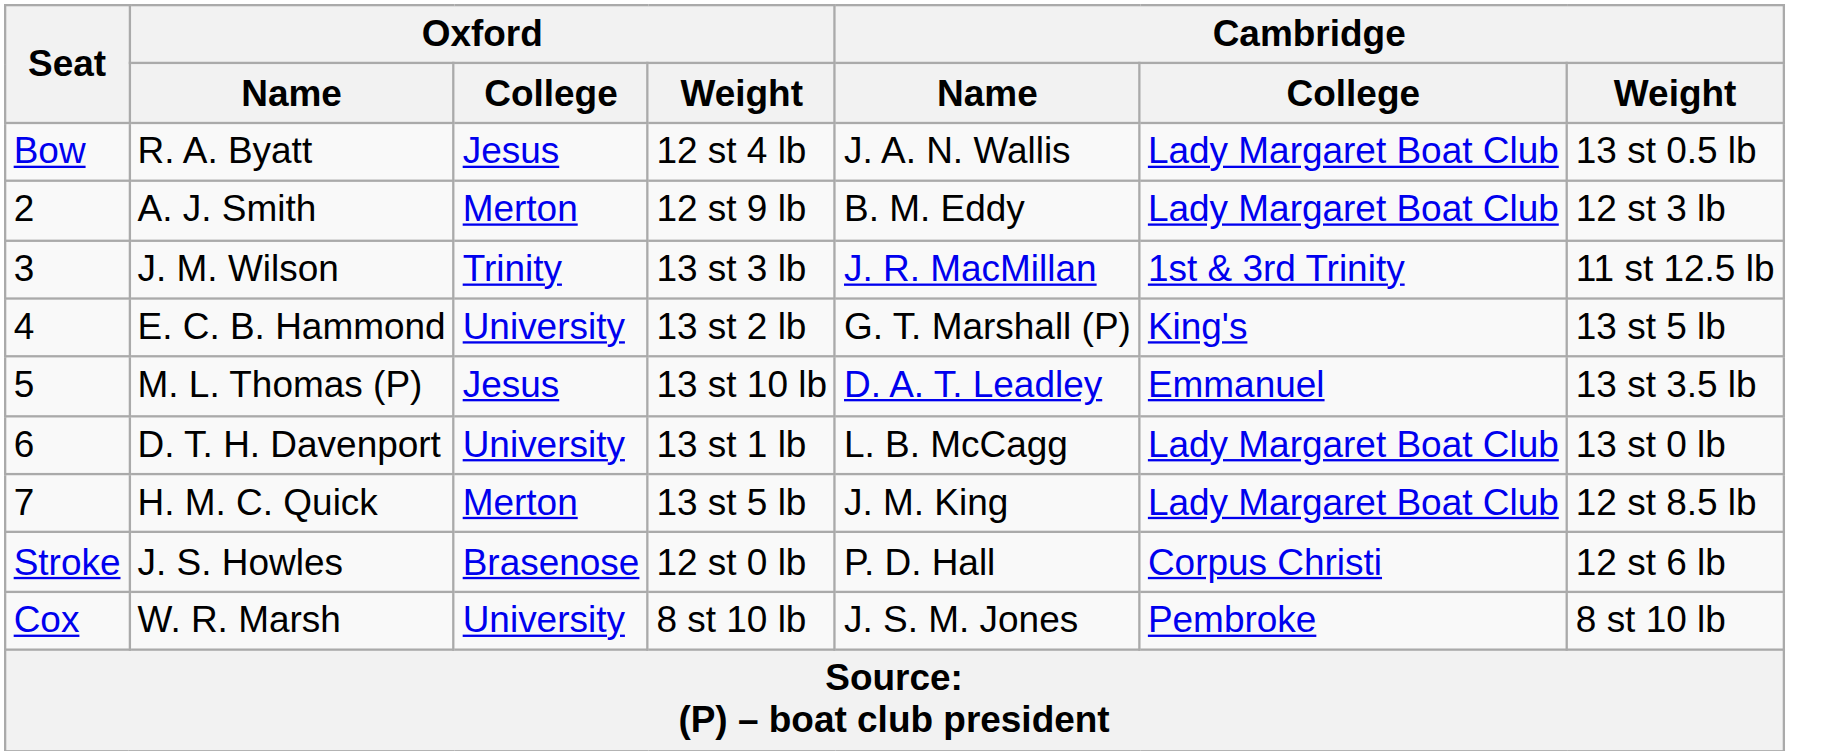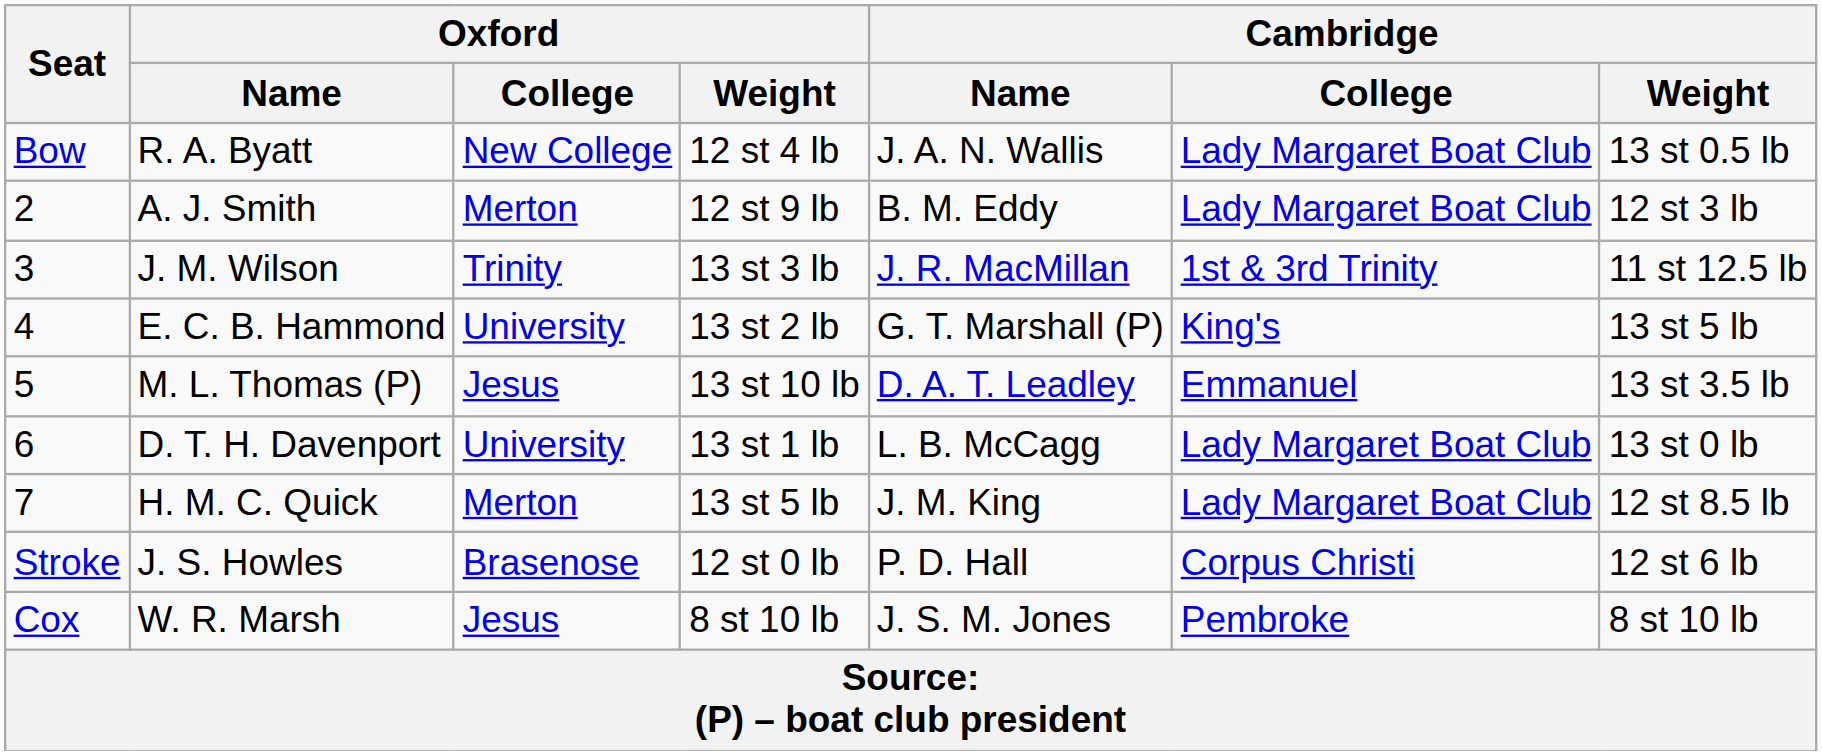(511, 151) Jesus -> (567, 151) New College
(544, 619) University -> (511, 619) Jesus
